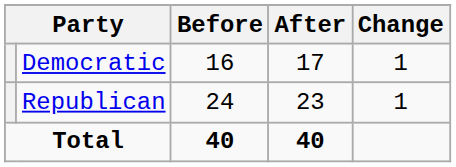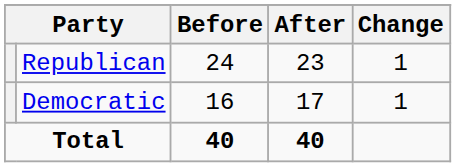rows swapped: (94, 102) <-> (94, 63)
